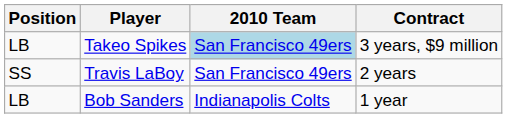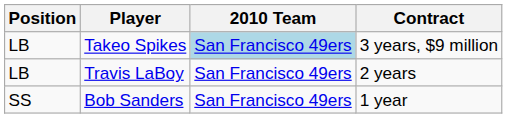(20, 73) SS -> (19, 73) LB
(19, 100) LB -> (20, 100) SS
(262, 100) Indianapolis Colts -> (273, 100) San Francisco 49ers
